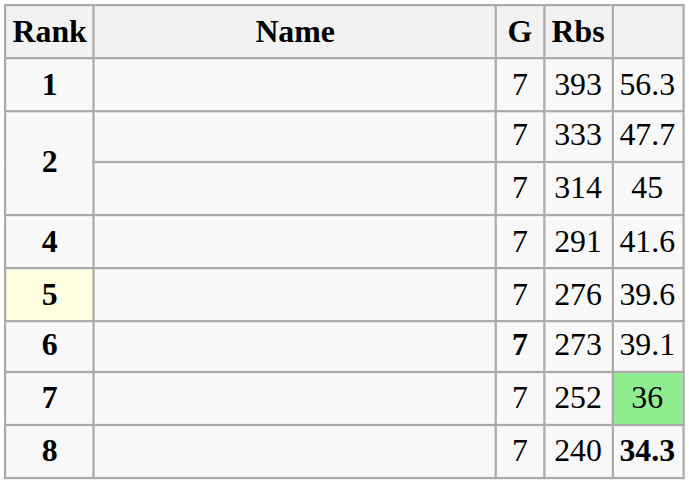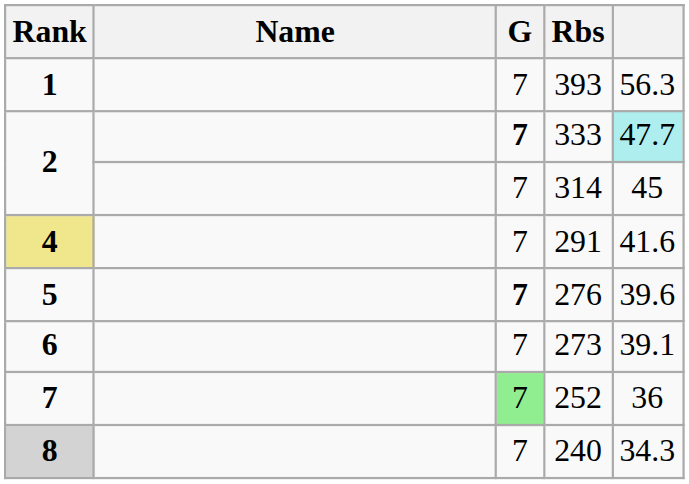(520, 136) normal -> (520, 136) bold
(647, 136) no background -> (647, 136) paleturquoise background
(50, 241) no background -> (50, 241) khaki background
(50, 293) lightyellow background -> (50, 293) no background
(520, 293) normal -> (520, 293) bold
(520, 346) bold -> (520, 346) normal
(520, 398) no background -> (520, 398) lightgreen background
(647, 398) lightgreen background -> (647, 398) no background
(50, 451) no background -> (50, 451) lightgrey background
(647, 451) bold -> (647, 451) normal
